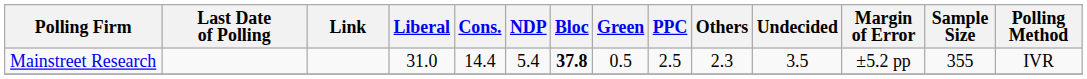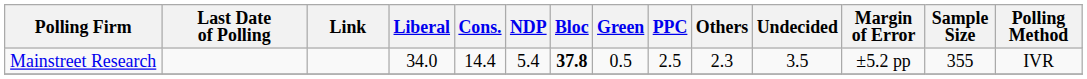(422, 61) 31.0 -> (422, 61) 34.0
